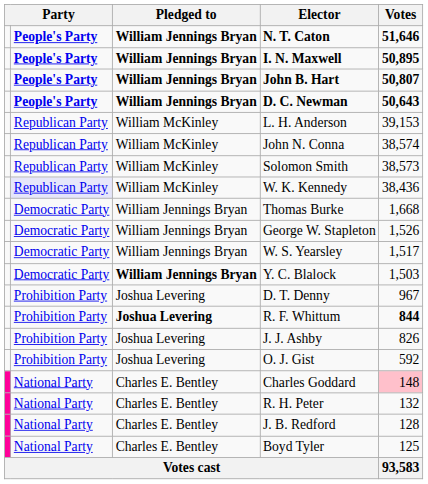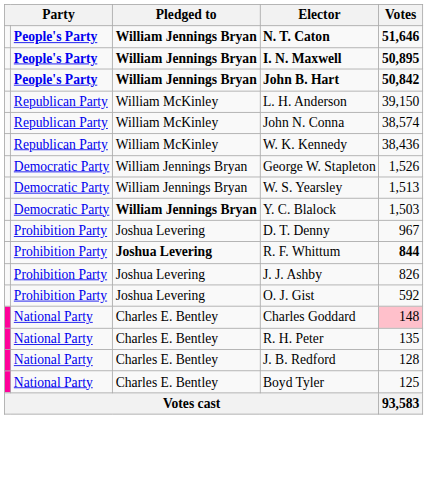(401, 79) 50,807 -> (401, 79) 50,842
- row: (305, 101)
(401, 123) 39,153 -> (401, 101) 39,150
- row: (305, 166)
(61, 187) lavender background -> (61, 144) no background
- row: (303, 209)
(404, 252) 1,517 -> (404, 187) 1,513
(409, 403) 132 -> (409, 338) 135
